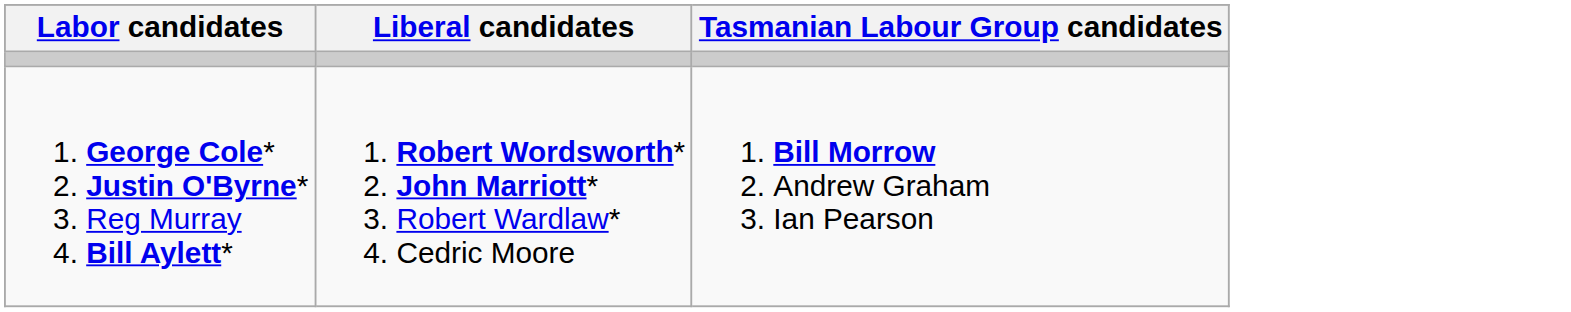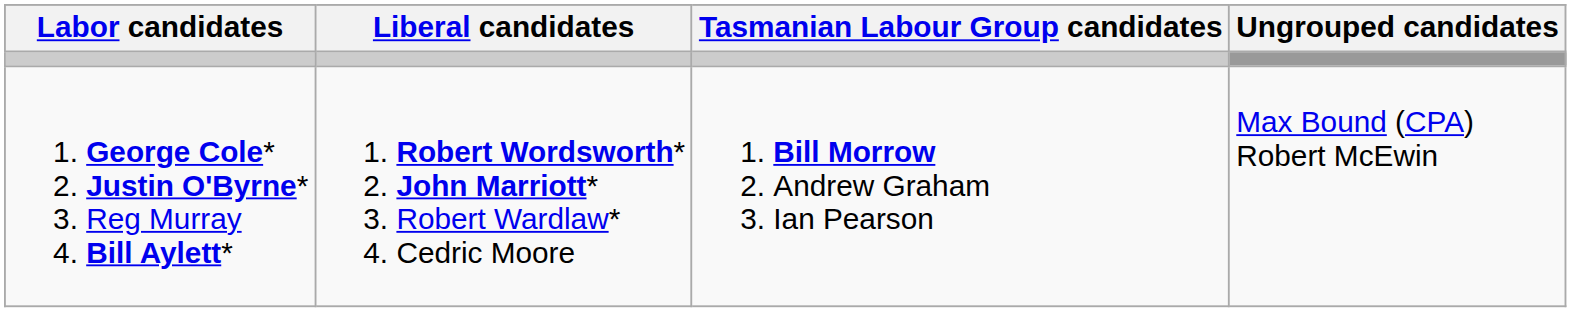+ column: (1398, 28)
